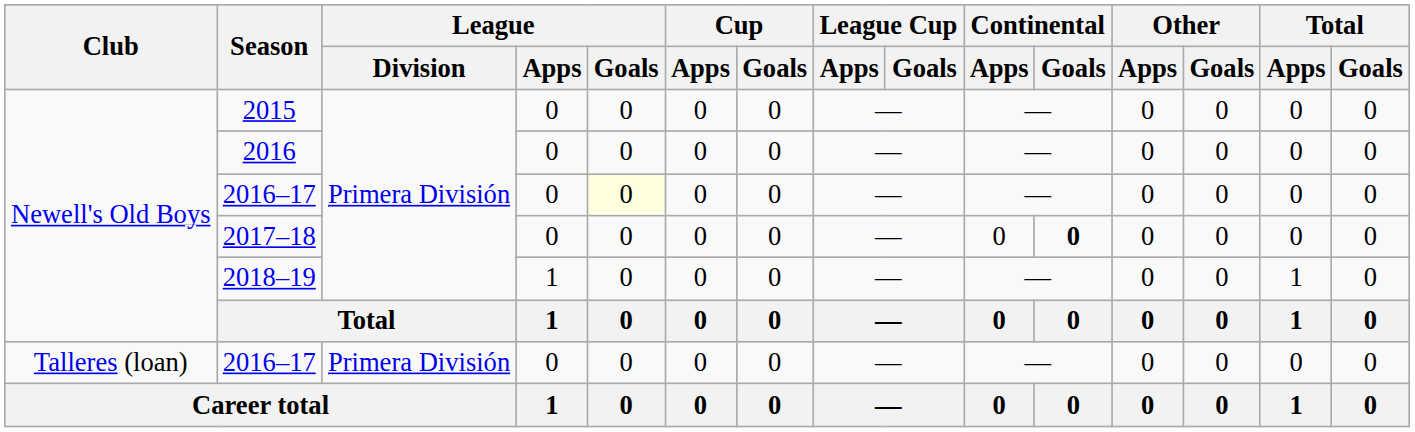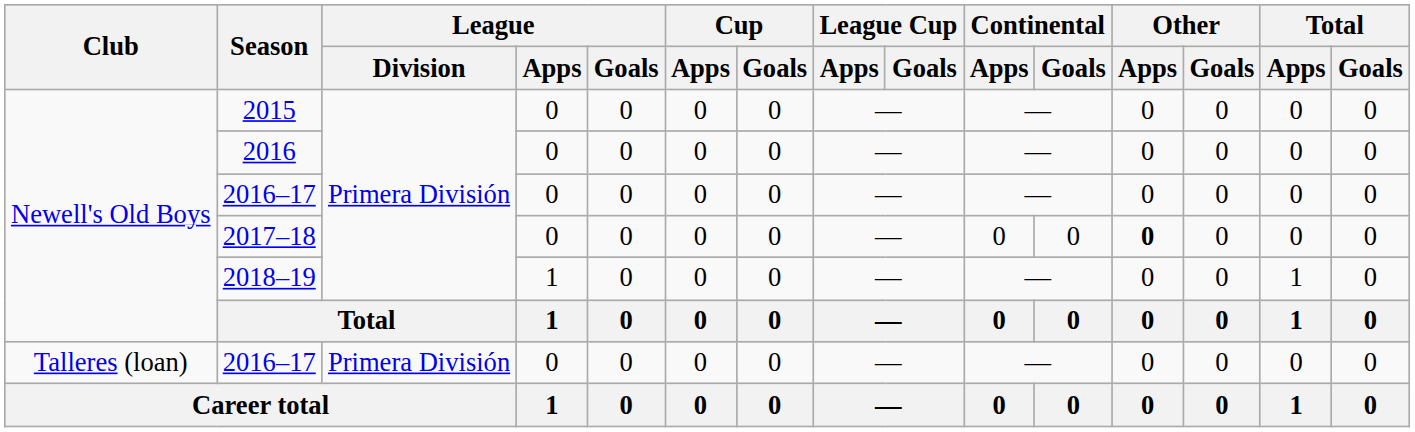(626, 194) lightyellow background -> (626, 194) no background
(1073, 236) bold -> (1073, 236) normal
(1148, 236) normal -> (1148, 236) bold
